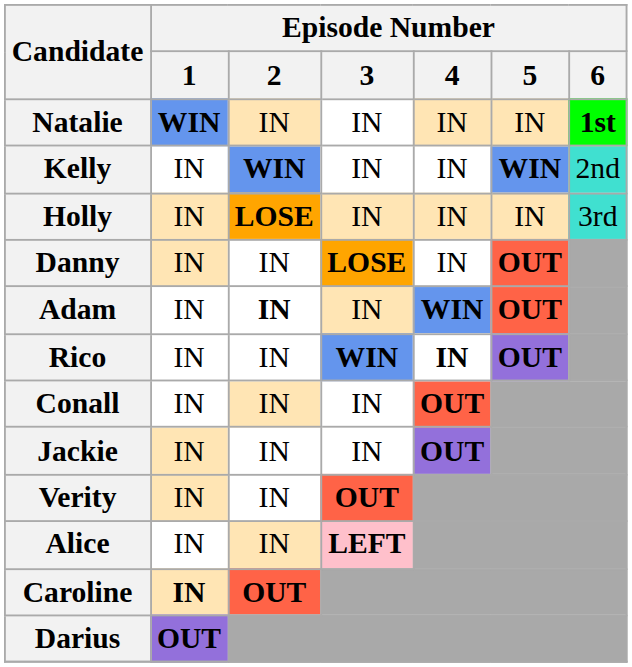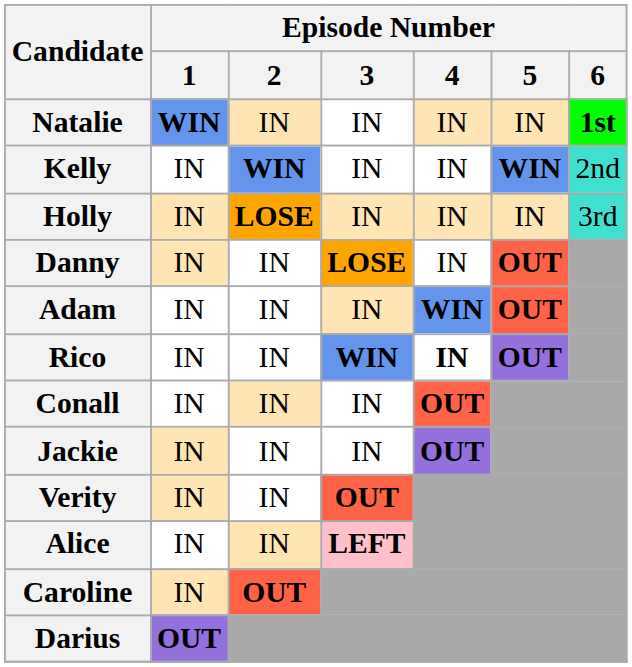(274, 309) bold -> (274, 309) normal
(189, 591) bold -> (189, 591) normal
